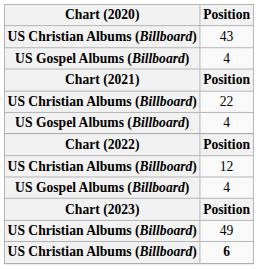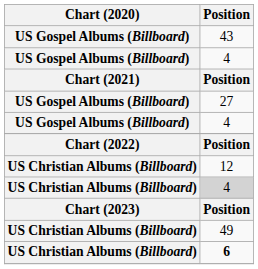(102, 36) US Christian Albums (Billboard) -> (102, 36) US Gospel Albums (Billboard)
(102, 101) US Christian Albums (Billboard) -> (102, 101) US Gospel Albums (Billboard)
(227, 101) 22 -> (227, 101) 27
(102, 187) US Gospel Albums (Billboard) -> (102, 187) US Christian Albums (Billboard)
(227, 187) no background -> (227, 187) lightgrey background
